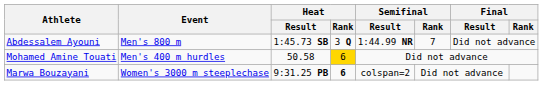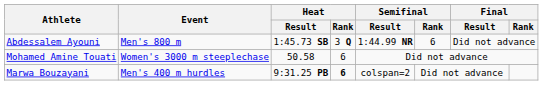(433, 41) 7 -> (433, 41) 6
(173, 57) Men's 400 m hurdles -> (195, 57) Women's 3000 m steeplechase
(343, 57) gold background -> (343, 57) no background
(195, 72) Women's 3000 m steeplechase -> (173, 72) Men's 400 m hurdles
